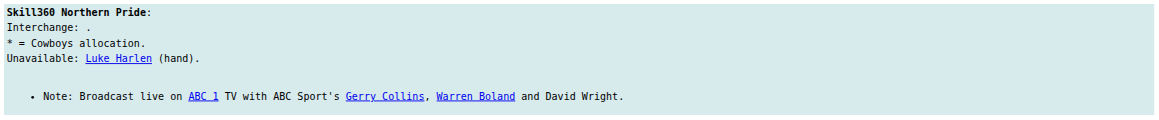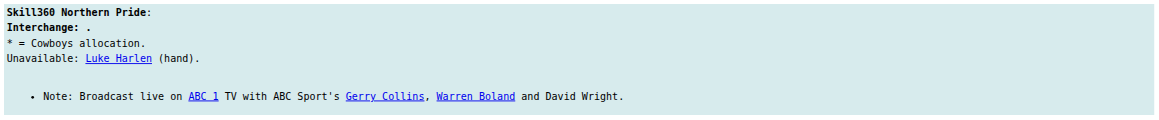(49, 28) normal -> (49, 28) bold
